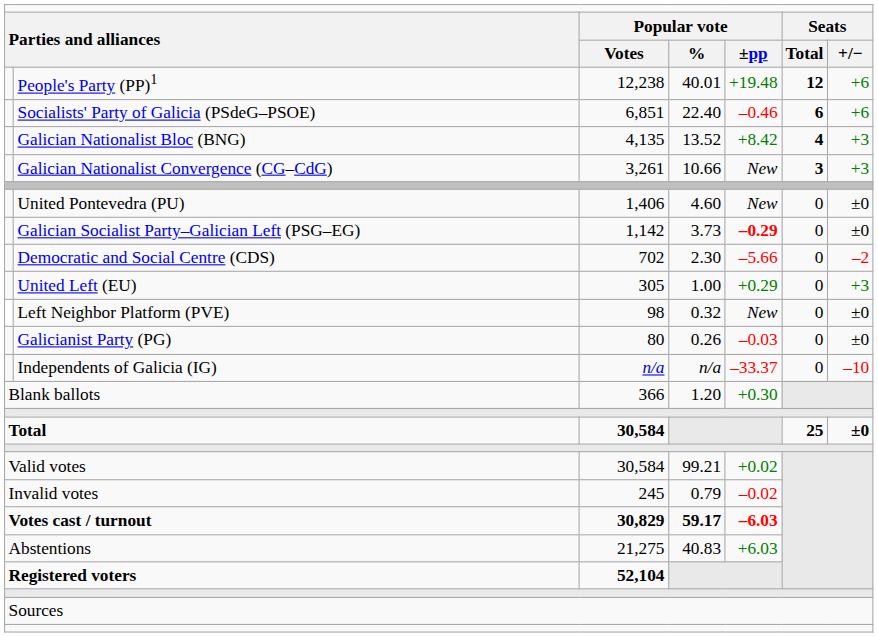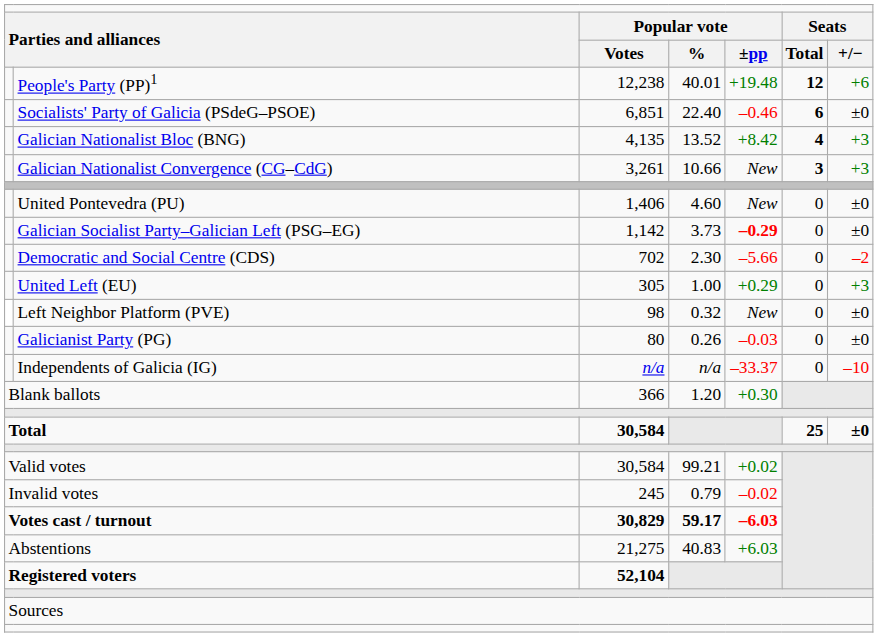(860, 113) +6 -> (860, 113) ±0
